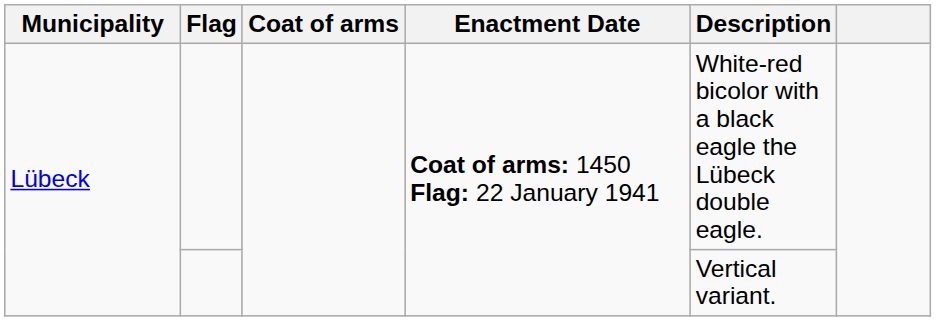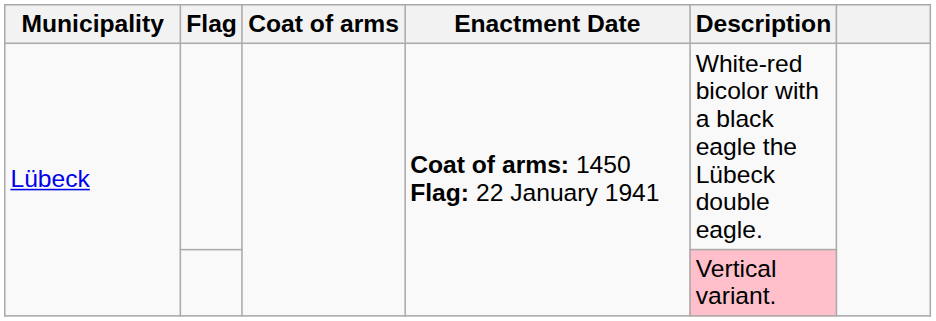(736, 282) no background -> (736, 282) pink background
